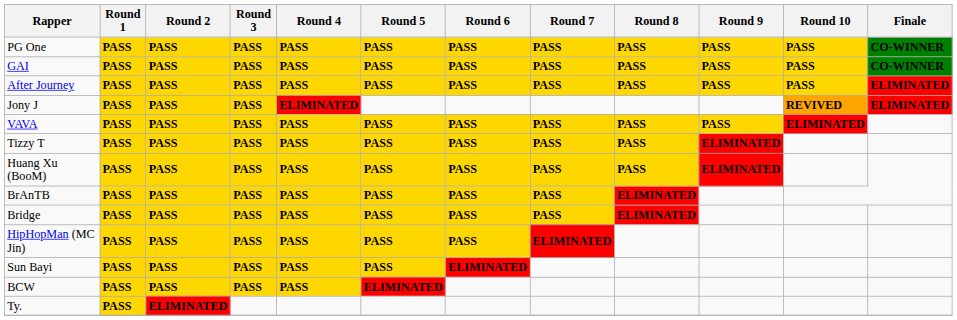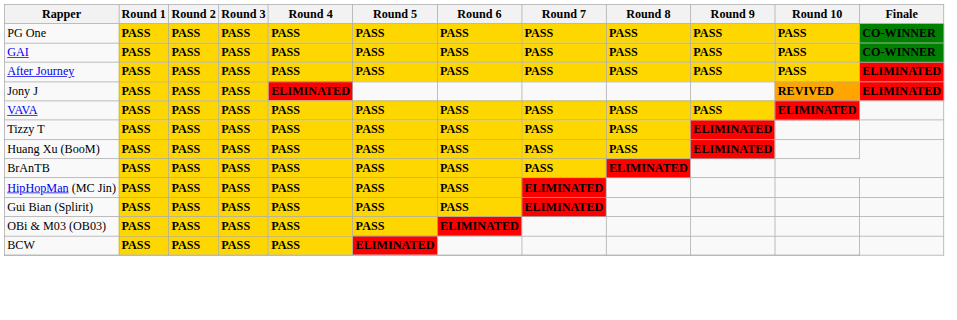- row: (24, 215)
+ row: (50, 206)
+ row: (57, 226)
- row: (30, 267)
- row: (15, 305)
